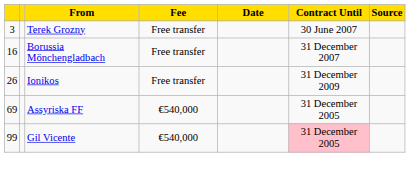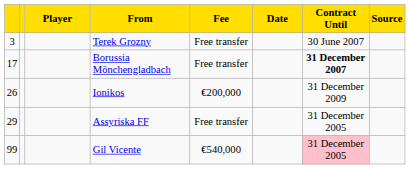+ column: (57, 18)
(12, 52) 16 -> (12, 64) 17
(329, 52) normal -> (336, 64) bold
(178, 80) Free transfer -> (221, 92) €200,000
(12, 109) 69 -> (12, 121) 29
(178, 109) €540,000 -> (221, 121) Free transfer
